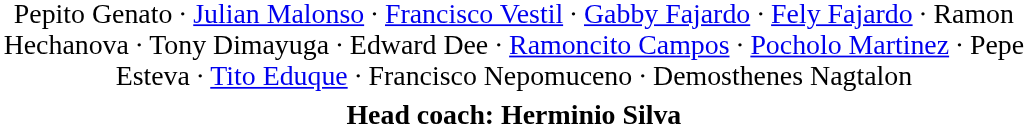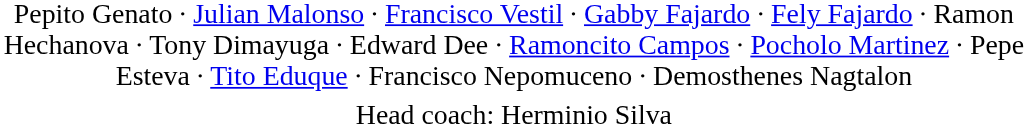(514, 114) bold -> (514, 114) normal
